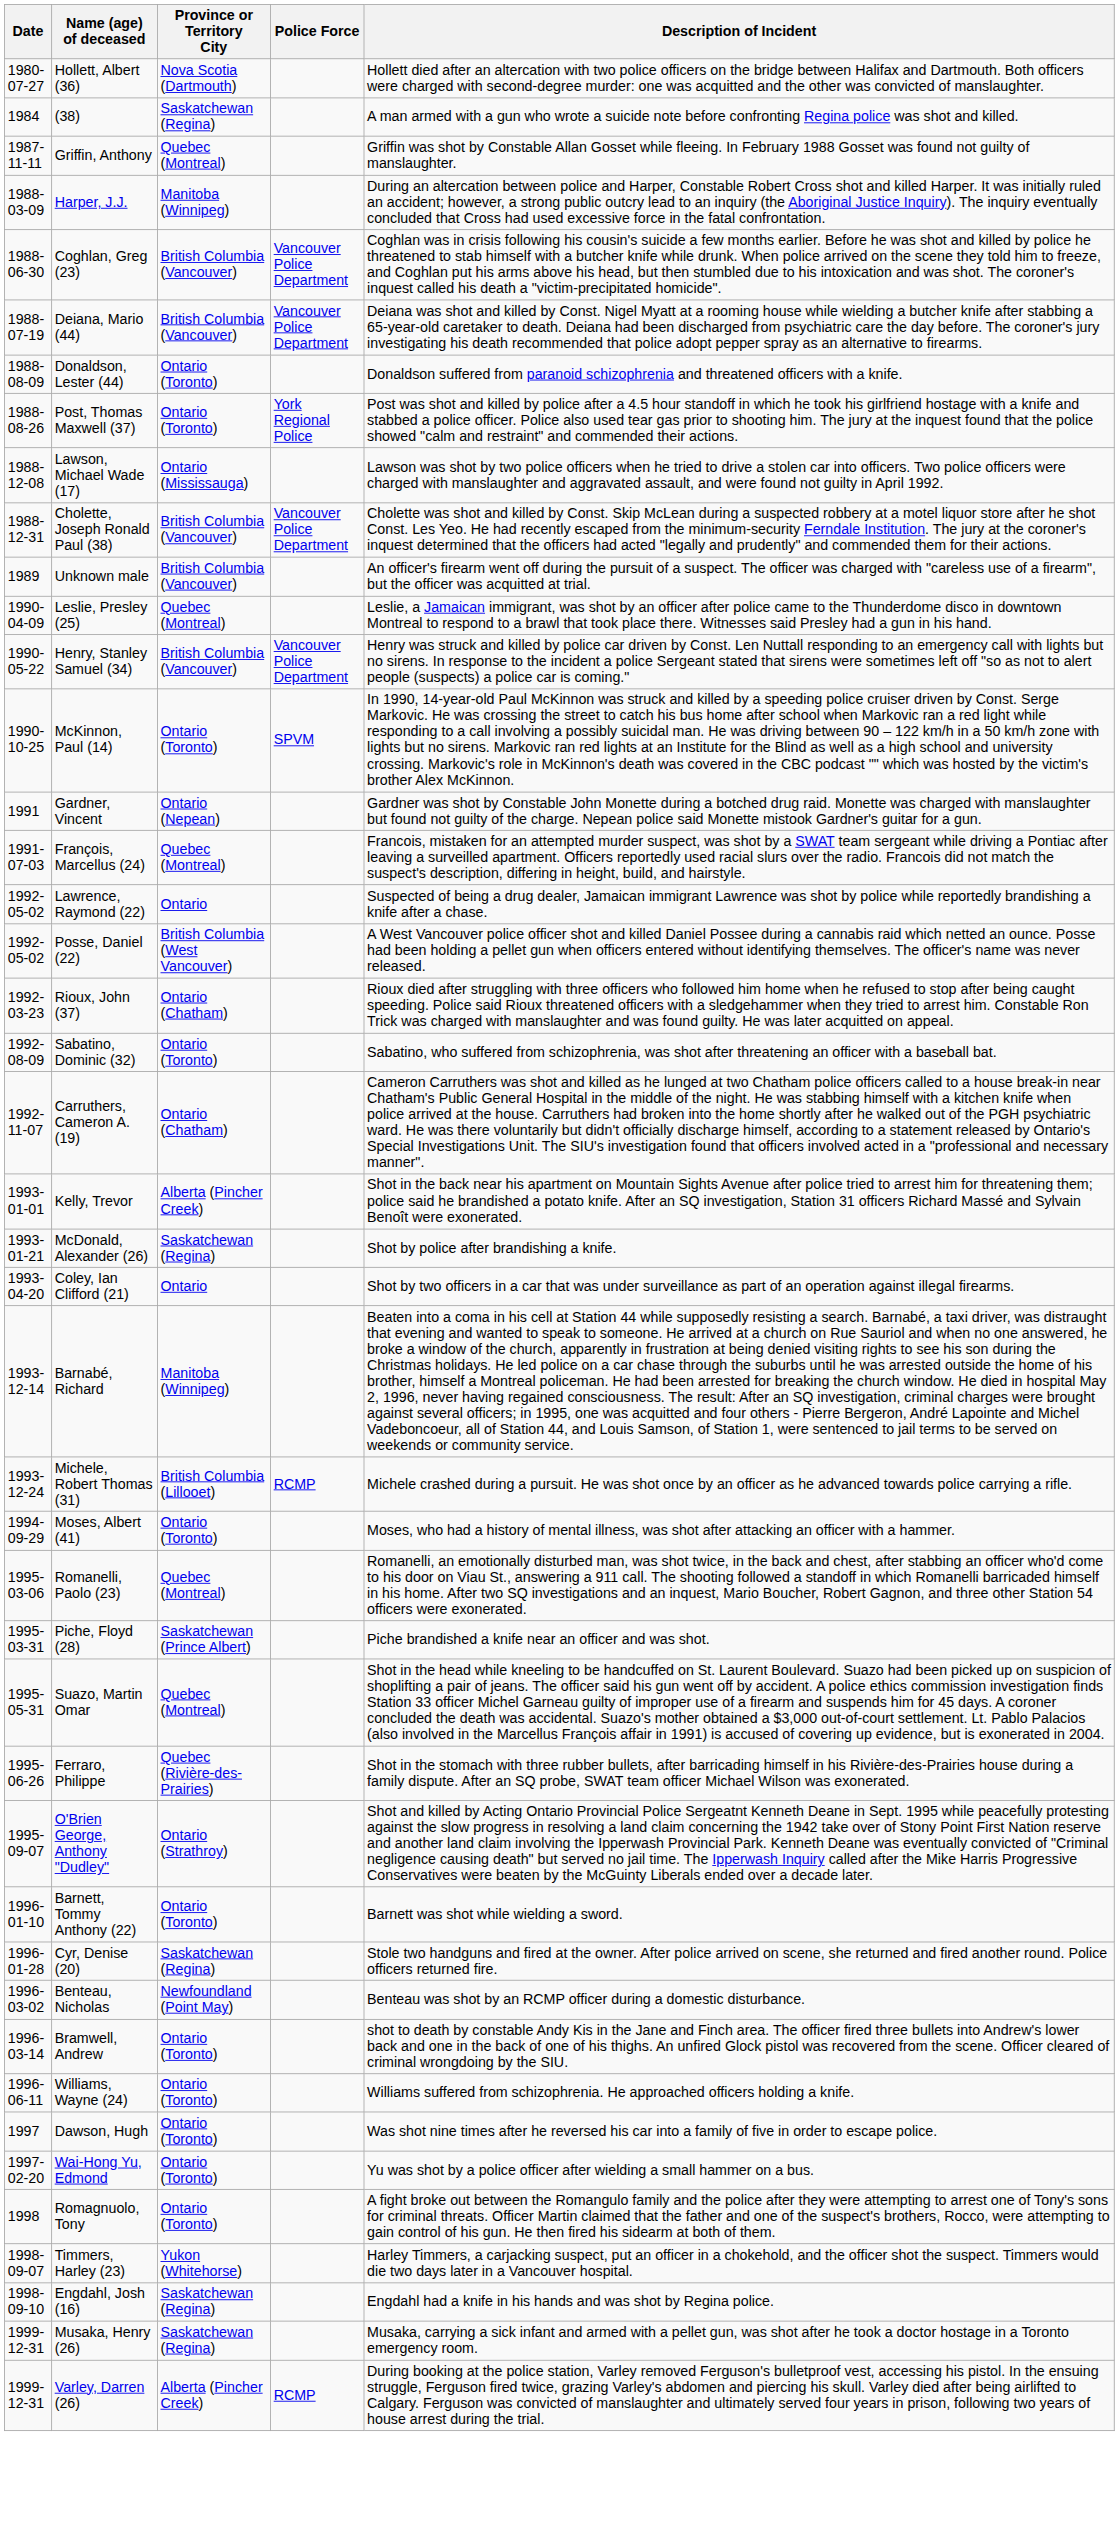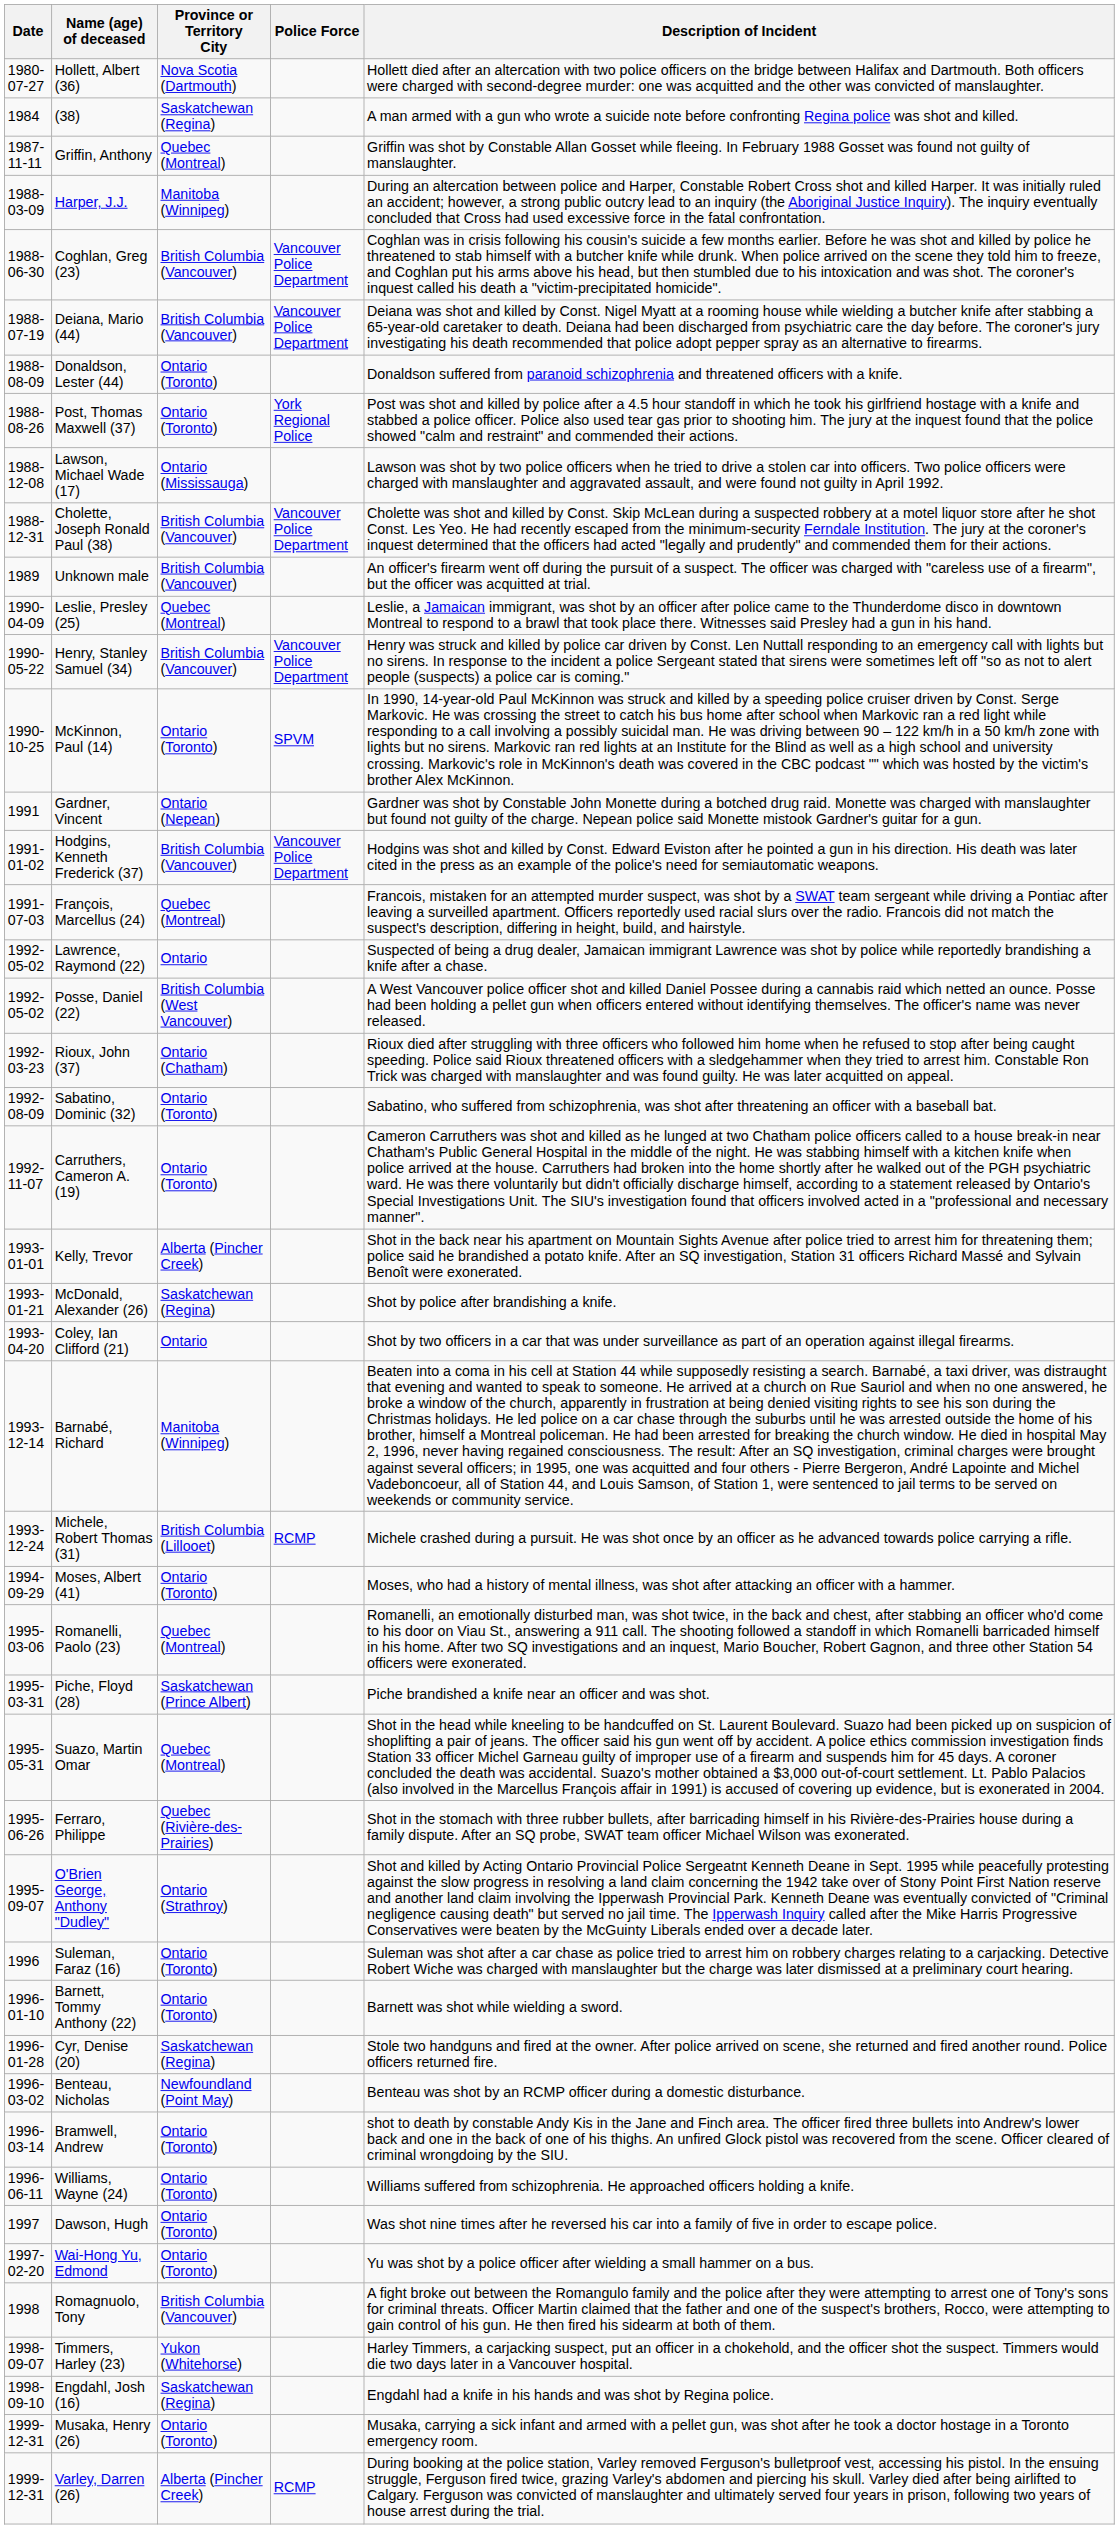+ row: (99, 857)
(194, 1122) Ontario (Chatham) -> (189, 1177) Ontario (Toronto)
+ row: (88, 1961)
(189, 2216) Ontario (Toronto) -> (212, 2309) British Columbia (Vancouver)
(207, 2340) Saskatchewan (Regina) -> (189, 2433) Ontario (Toronto)
